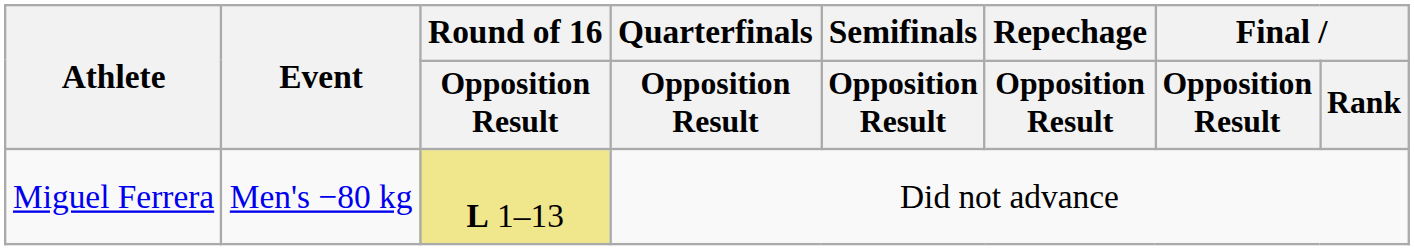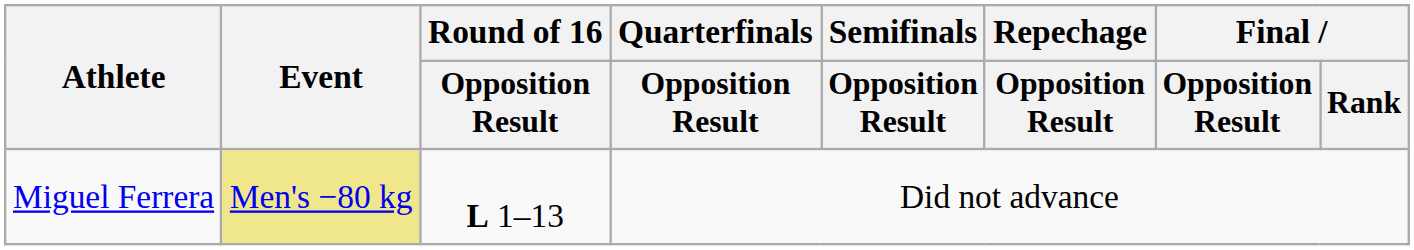(321, 196) no background -> (321, 196) khaki background
(515, 216) khaki background -> (515, 216) no background
